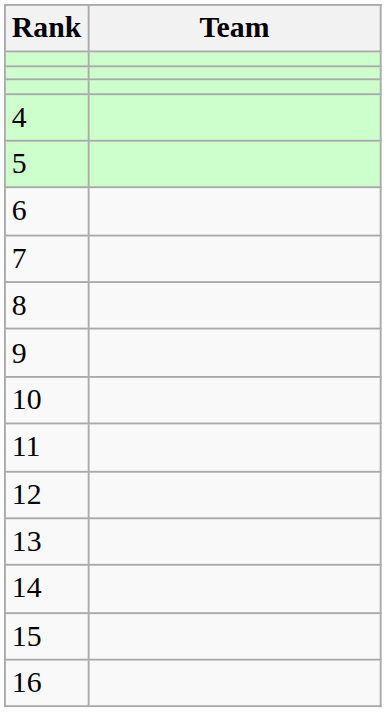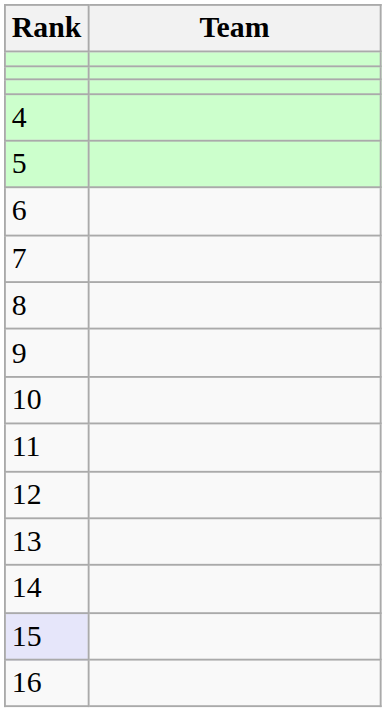(27, 635) no background -> (27, 635) lavender background
